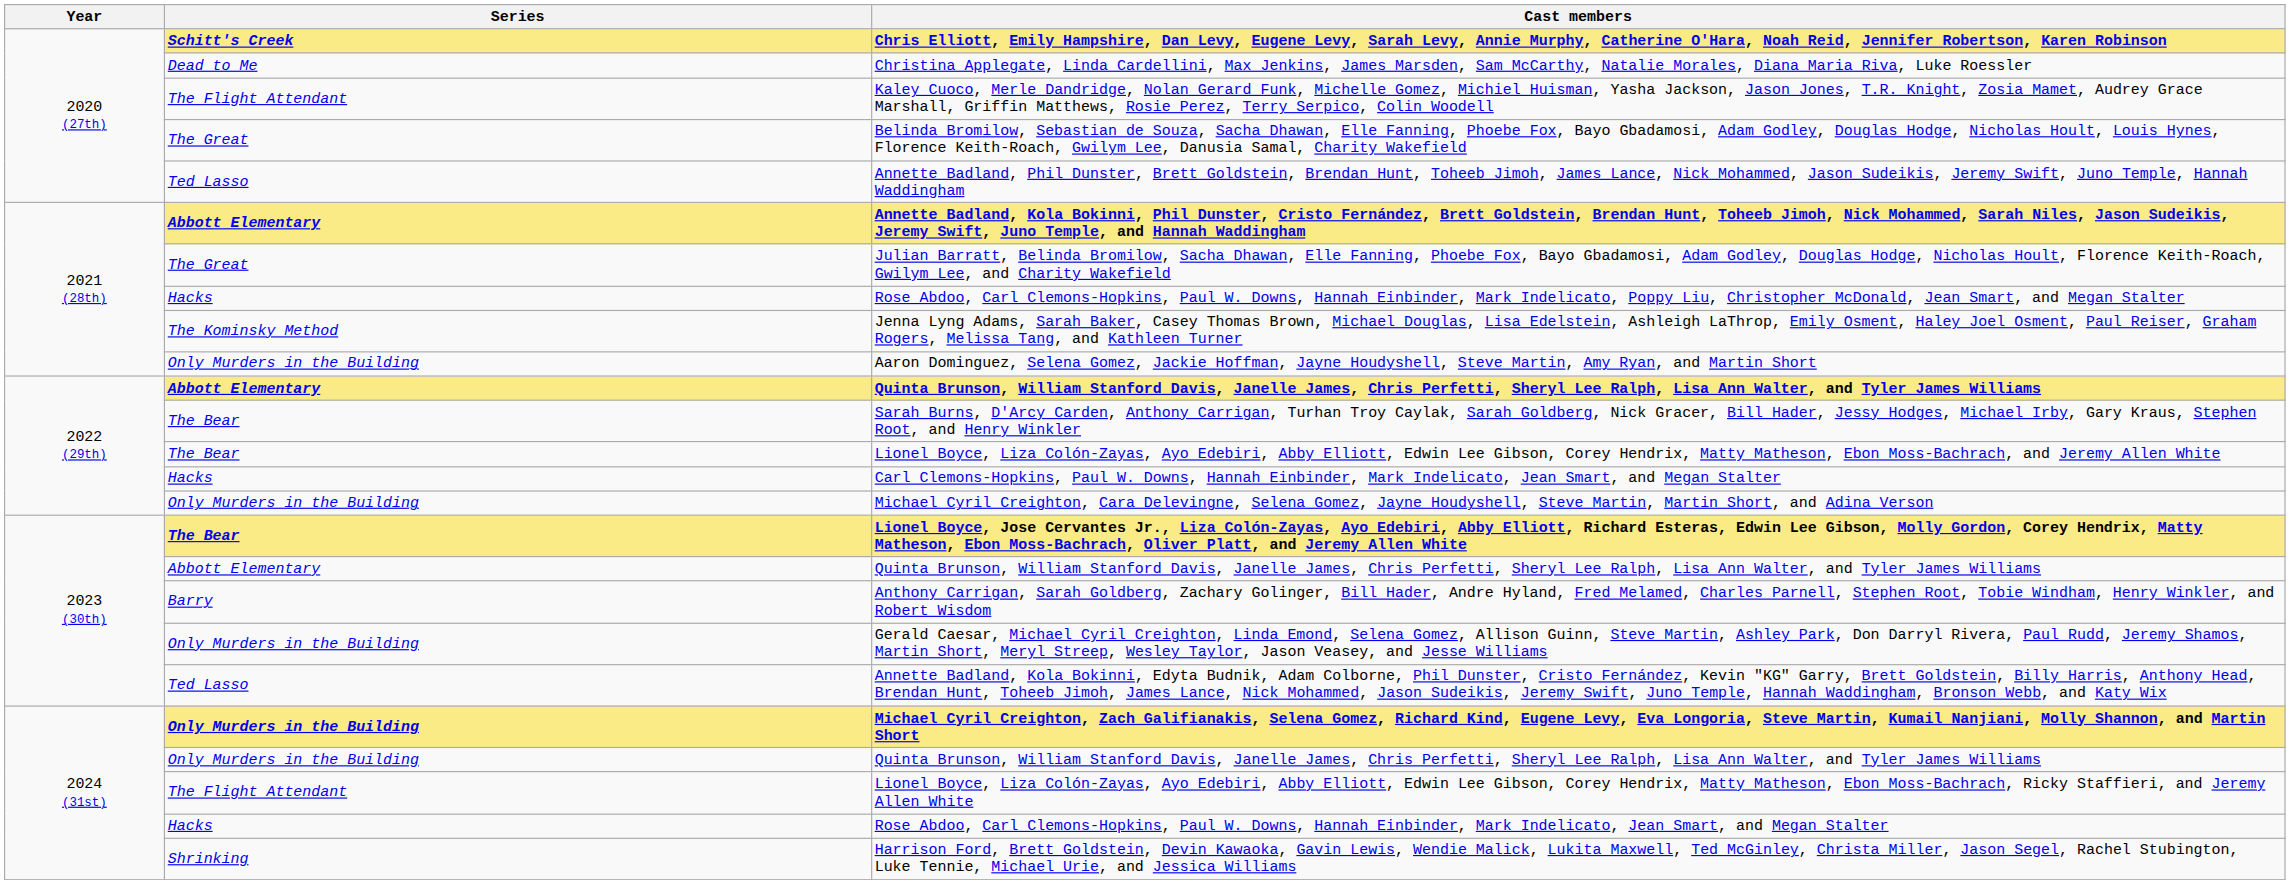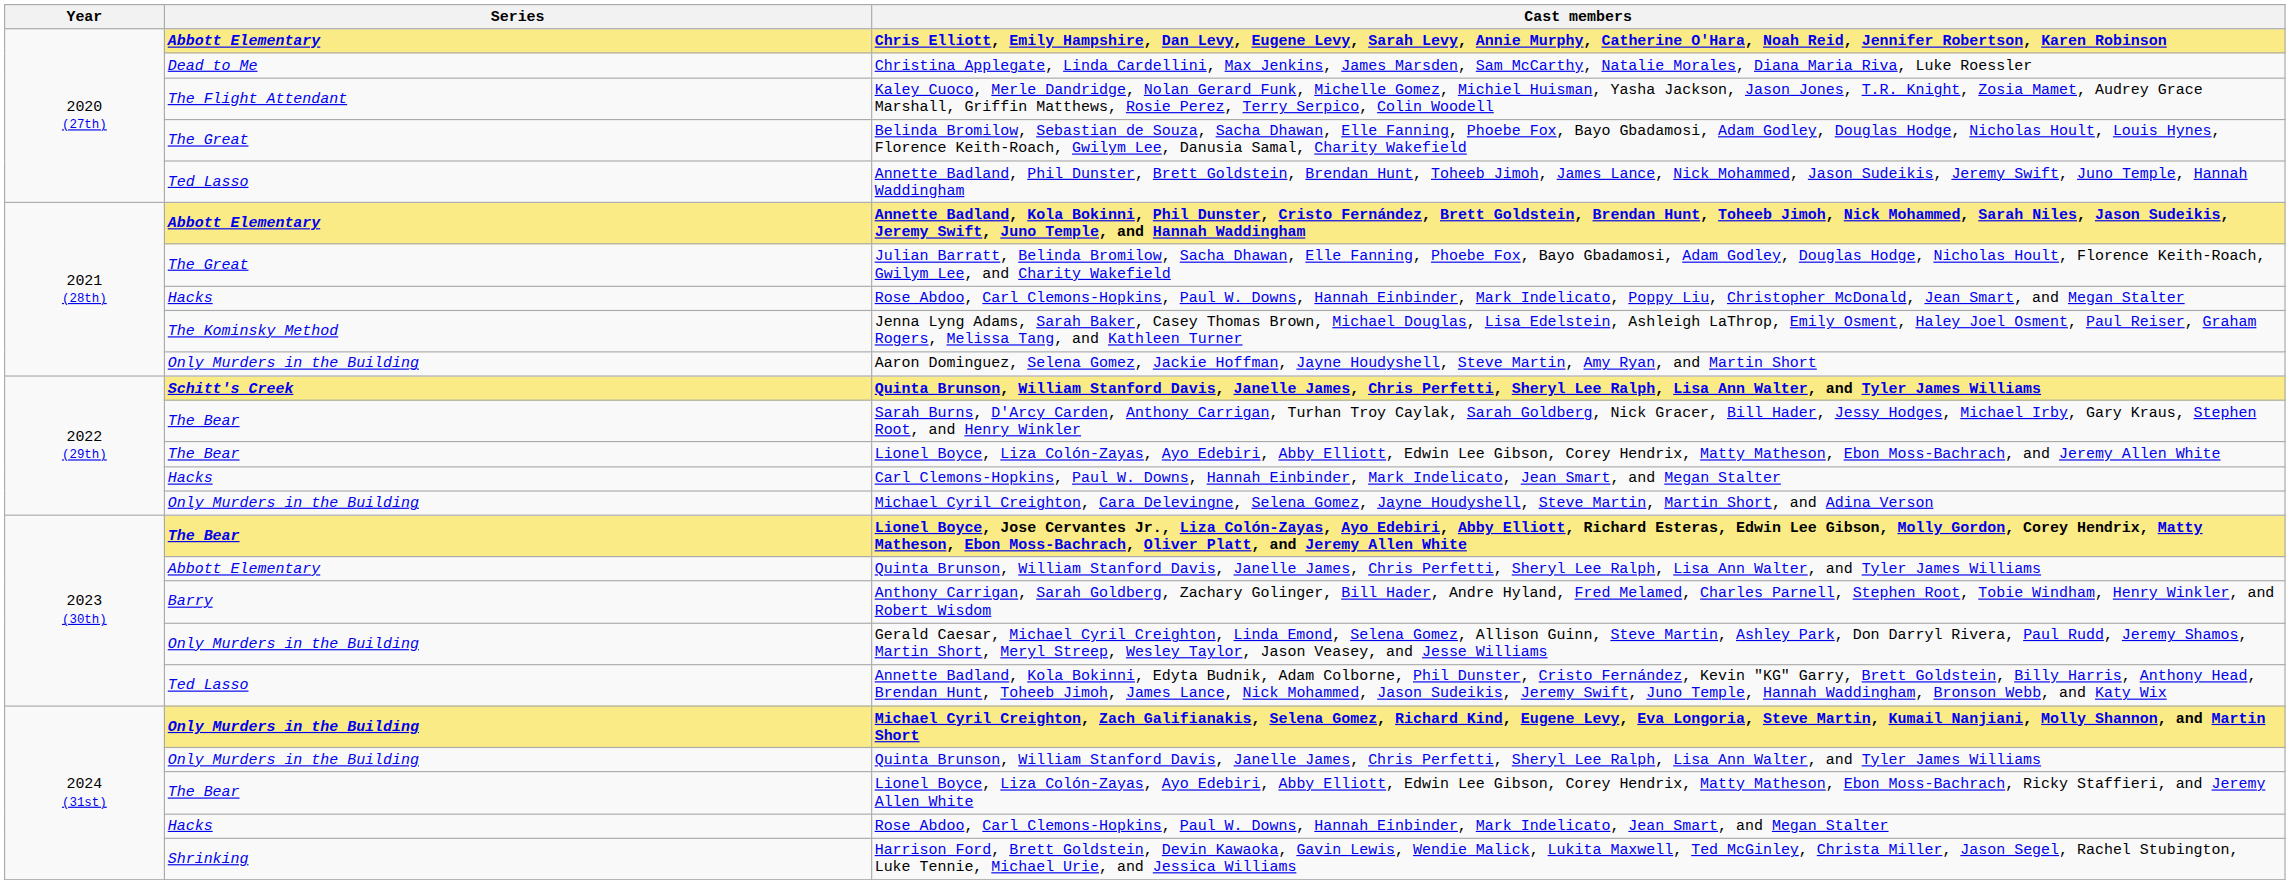(231, 41) Schitt's Creek -> (244, 41) Abbott Elementary
(244, 388) Abbott Elementary -> (231, 388) Schitt's Creek
(257, 793) The Flight Attendant -> (204, 793) The Bear
